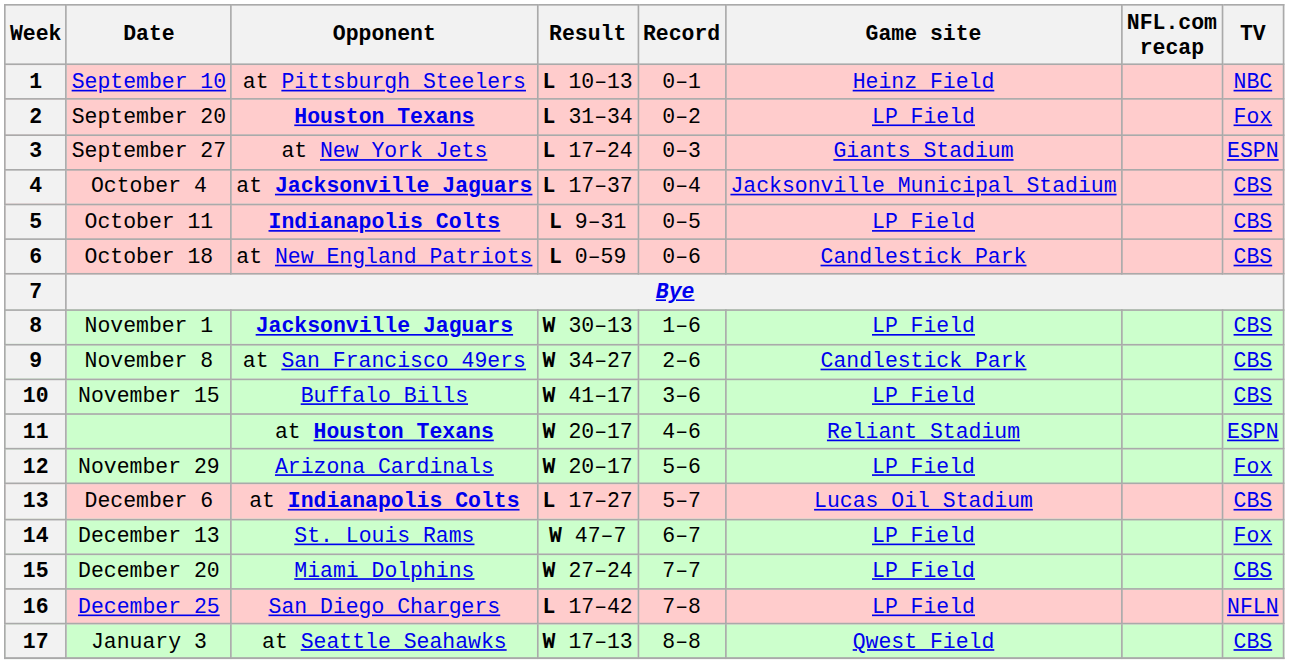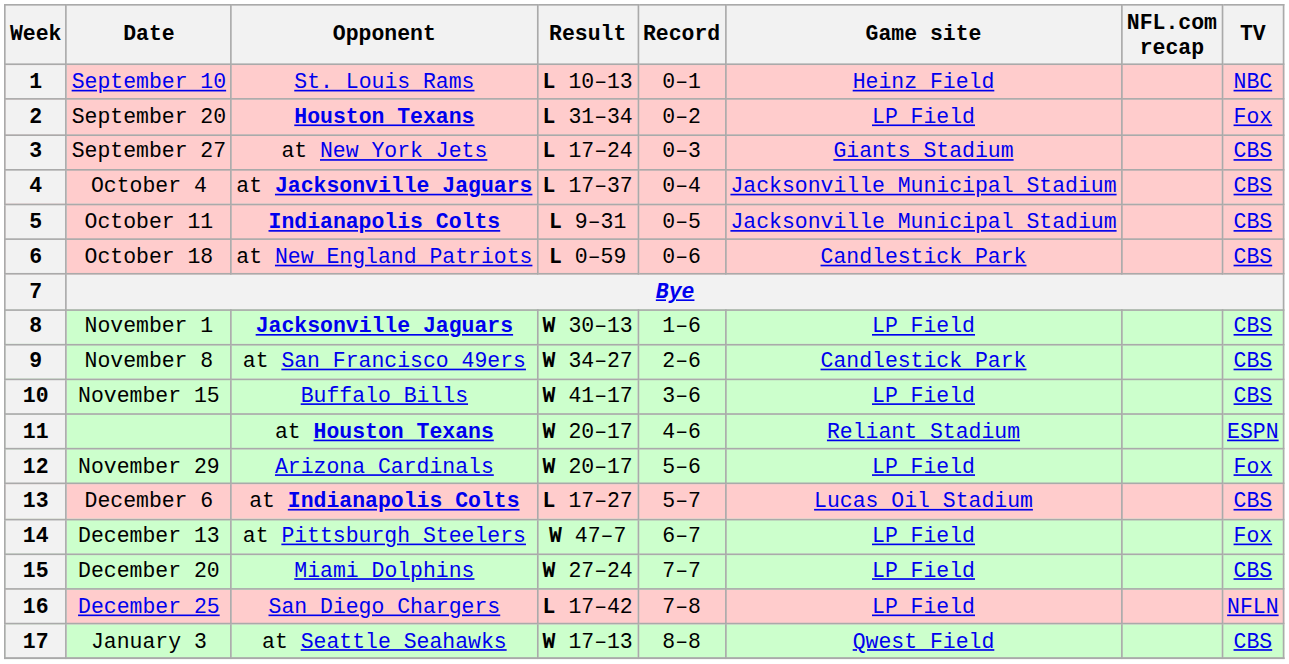(384, 82) at Pittsburgh Steelers -> (384, 82) St. Louis Rams
(1253, 152) ESPN -> (1253, 152) CBS
(924, 222) LP Field -> (924, 222) Jacksonville Municipal Stadium
(384, 536) St. Louis Rams -> (384, 536) at Pittsburgh Steelers
